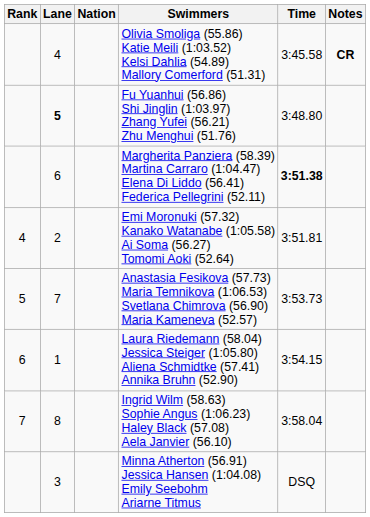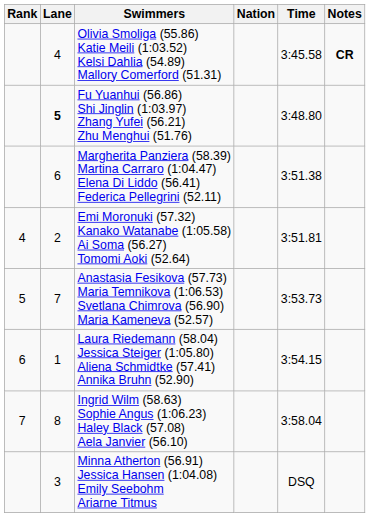columns swapped: (97, 14) <-> (198, 14)
(302, 176) bold -> (301, 176) normal
